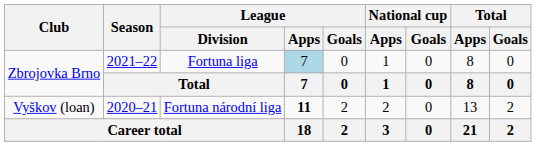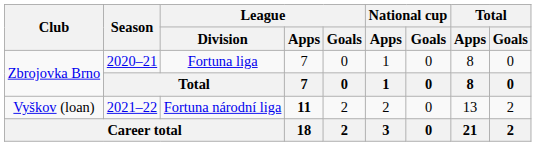(132, 61) 2021–22 -> (132, 61) 2020–21
(304, 61) lightblue background -> (304, 61) no background
(132, 107) 2020–21 -> (132, 107) 2021–22
